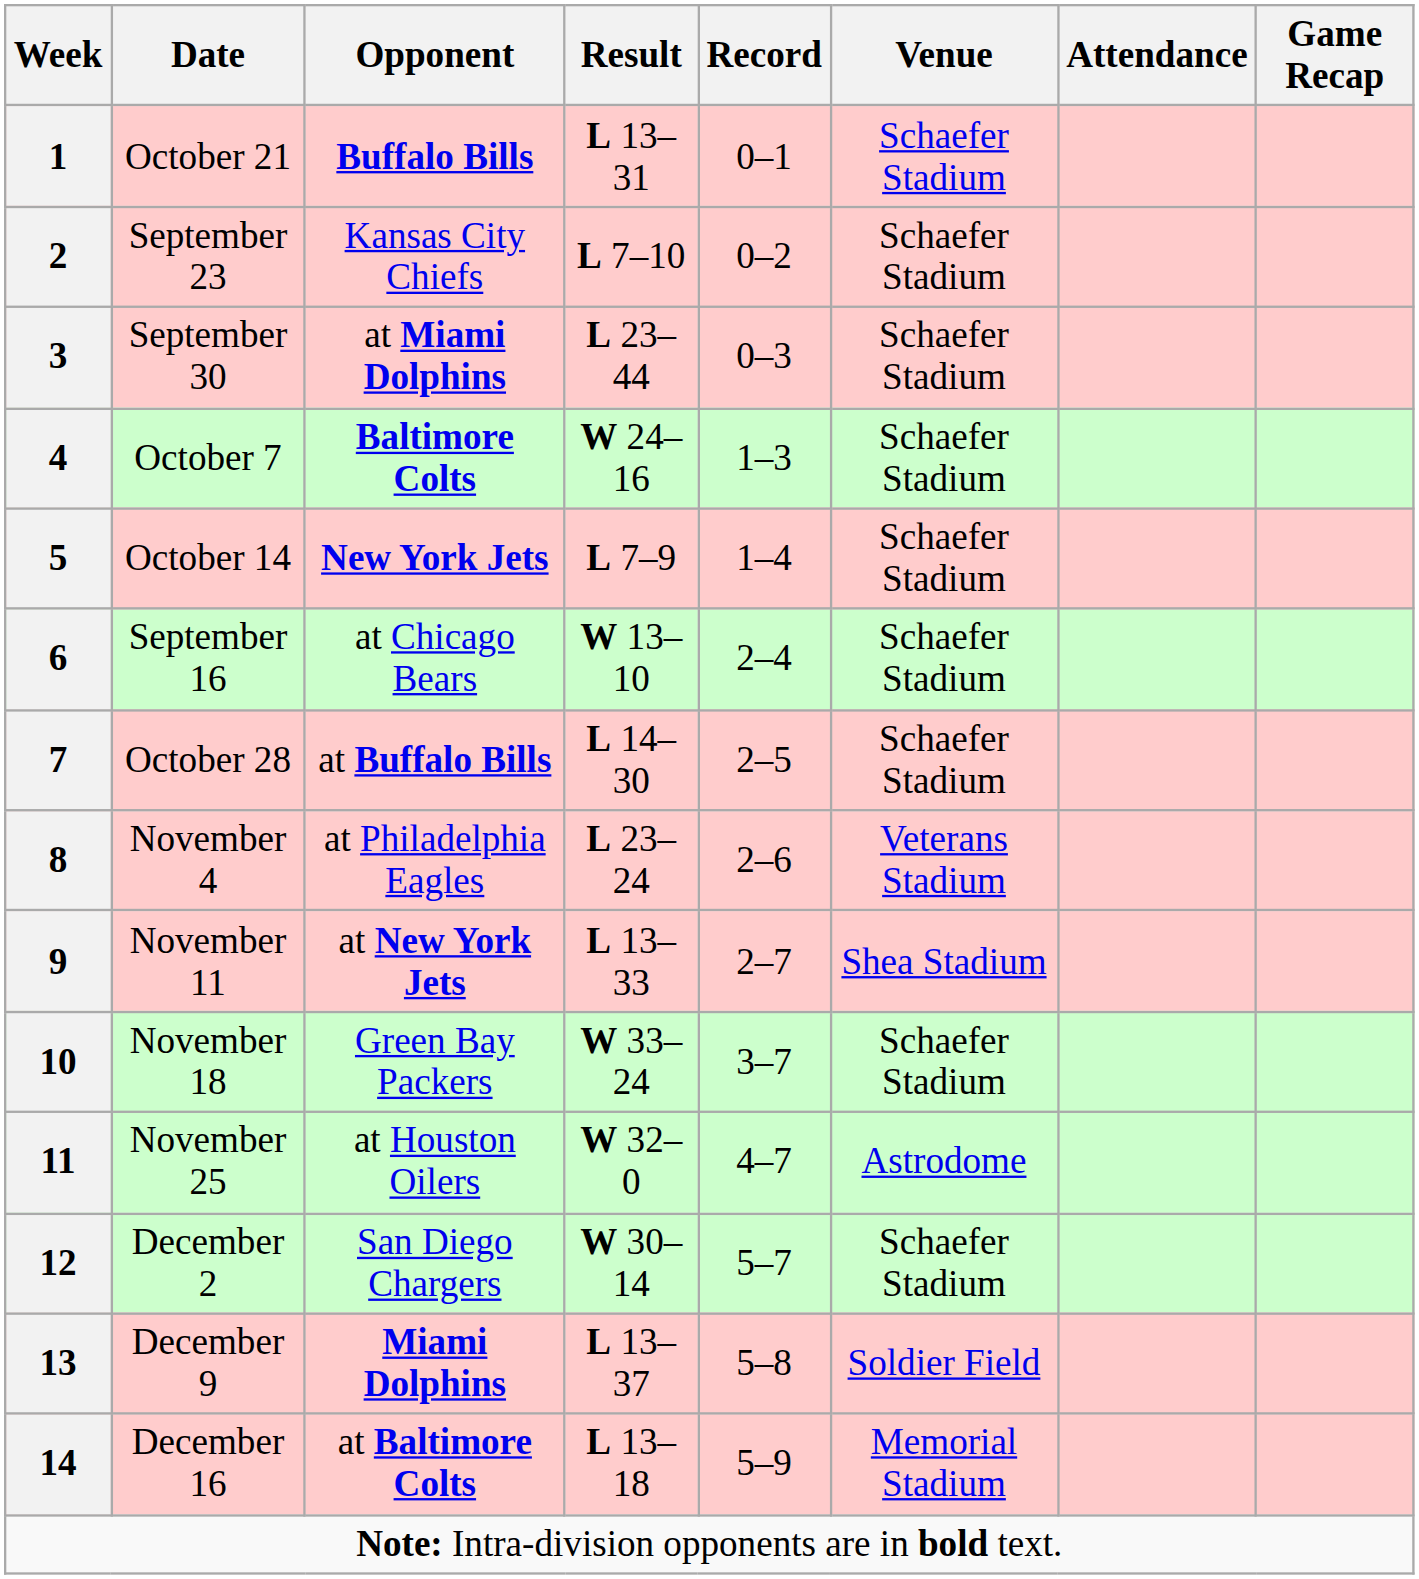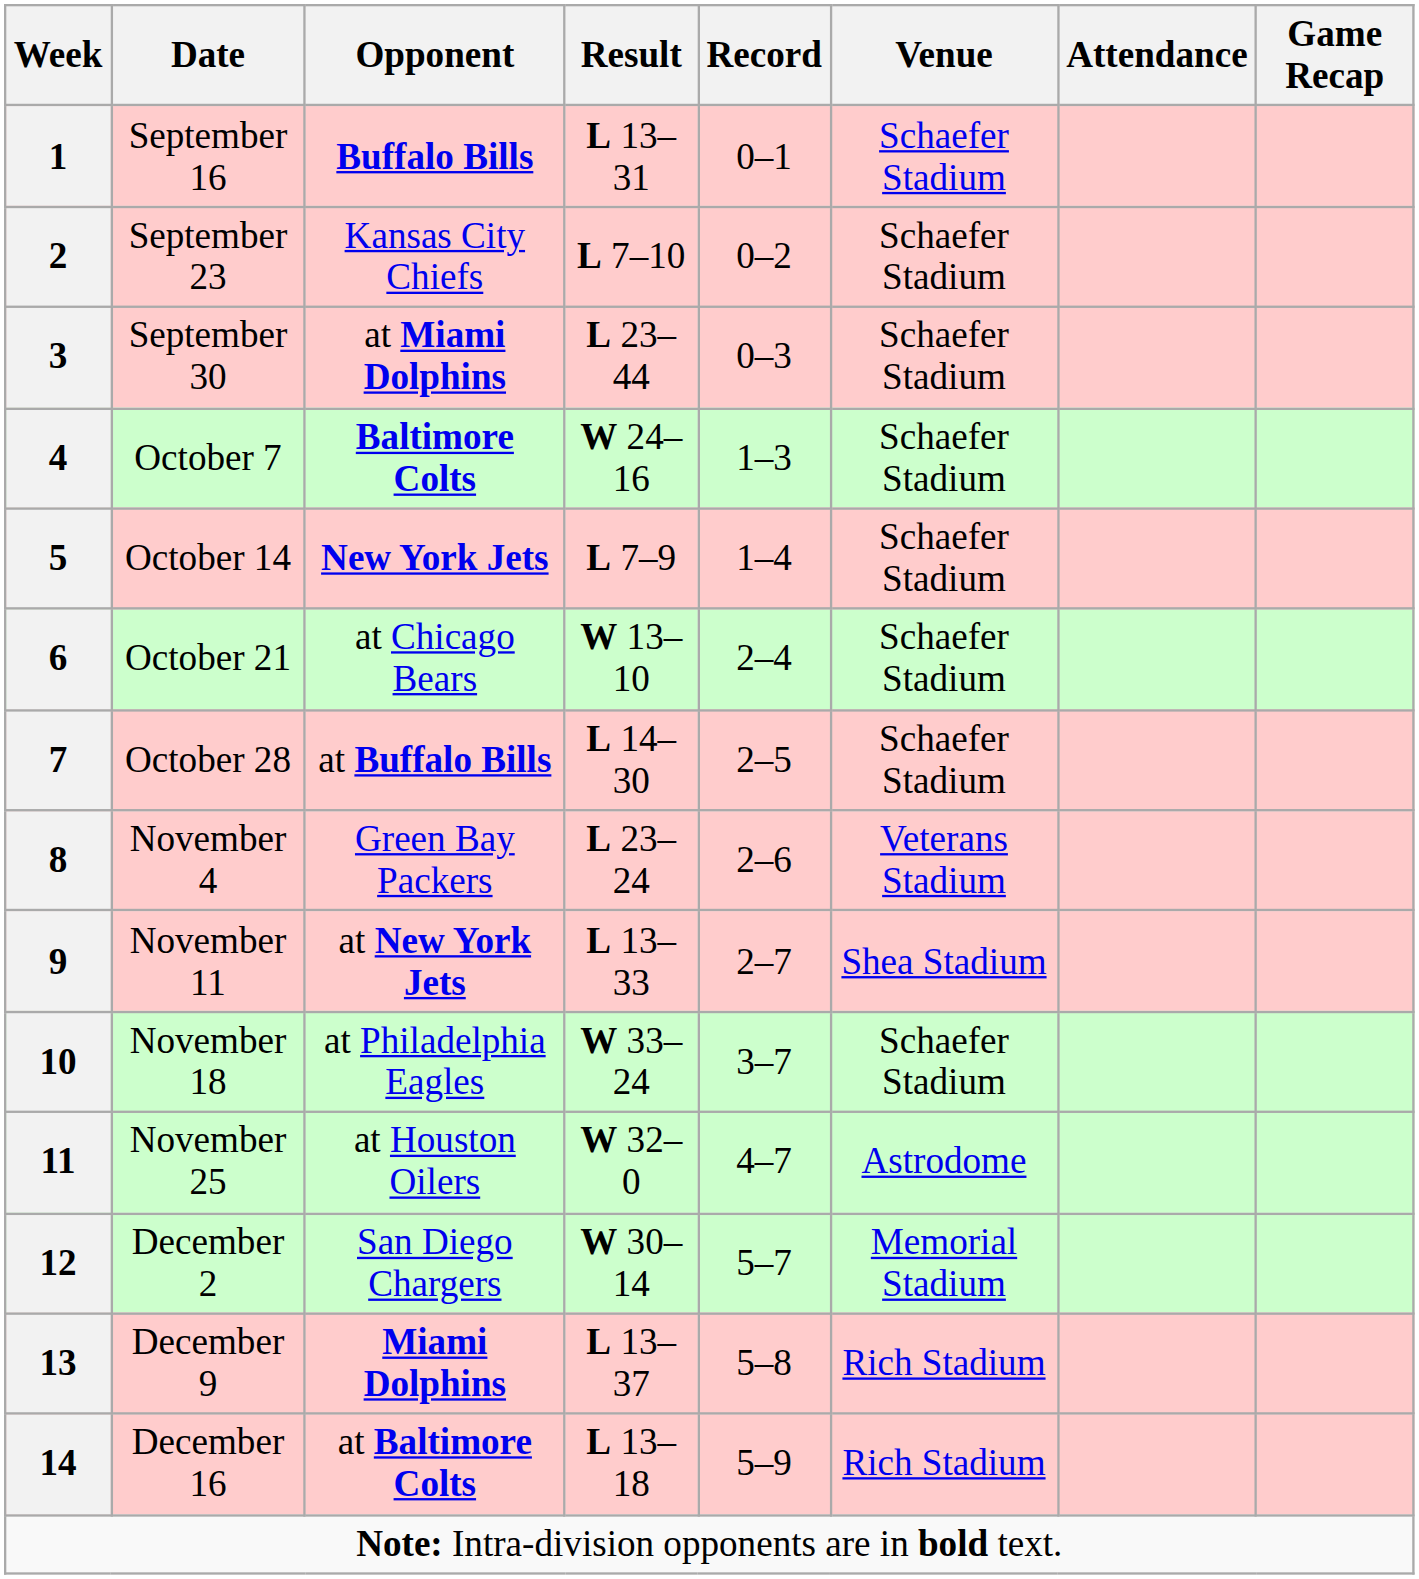(208, 155) October 21 -> (208, 155) September 16
(208, 658) September 16 -> (208, 658) October 21
(435, 859) at Philadelphia Eagles -> (435, 859) Green Bay Packers
(435, 1061) Green Bay Packers -> (435, 1061) at Philadelphia Eagles
(944, 1262) Schaefer Stadium -> (944, 1262) Memorial Stadium
(944, 1363) Soldier Field -> (944, 1363) Rich Stadium
(944, 1463) Memorial Stadium -> (944, 1463) Rich Stadium
